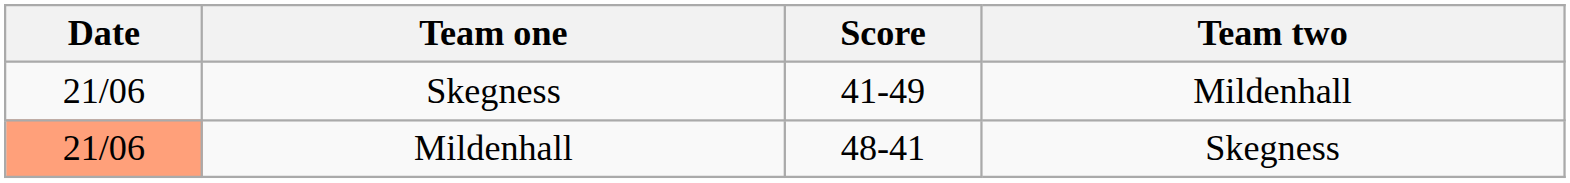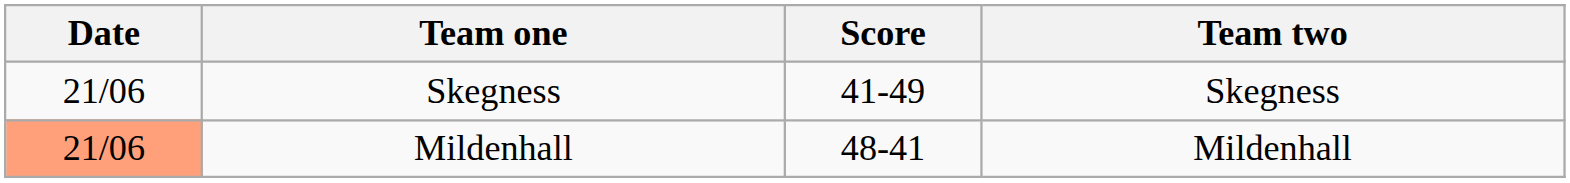(1273, 90) Mildenhall -> (1273, 90) Skegness
(1273, 147) Skegness -> (1273, 147) Mildenhall
